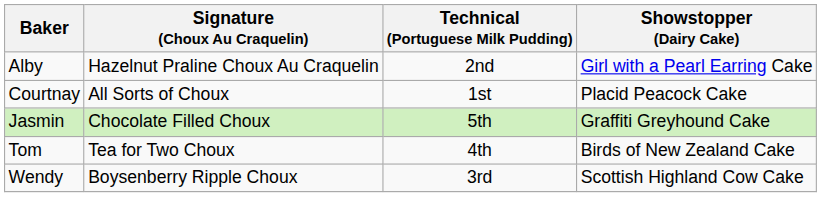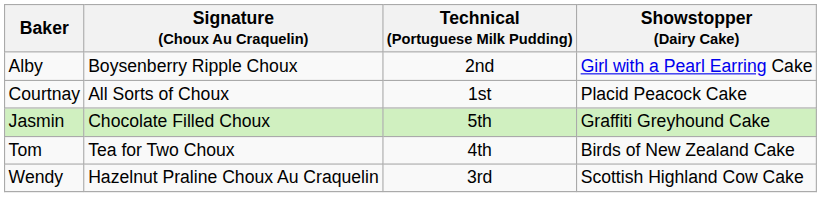(233, 66) Hazelnut Praline Choux Au Craquelin -> (193, 66) Boysenberry Ripple Choux
(193, 177) Boysenberry Ripple Choux -> (233, 177) Hazelnut Praline Choux Au Craquelin
